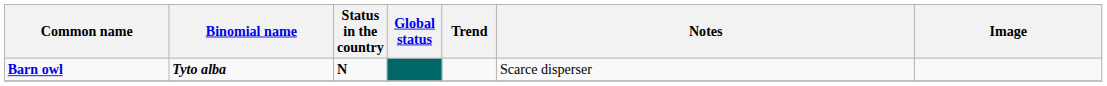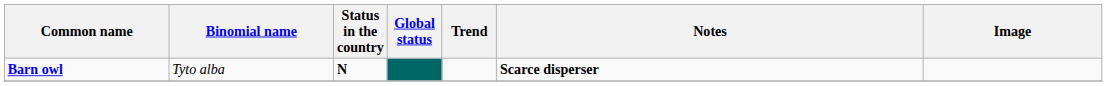(199, 69) bold -> (199, 69) normal
(546, 69) normal -> (549, 69) bold
